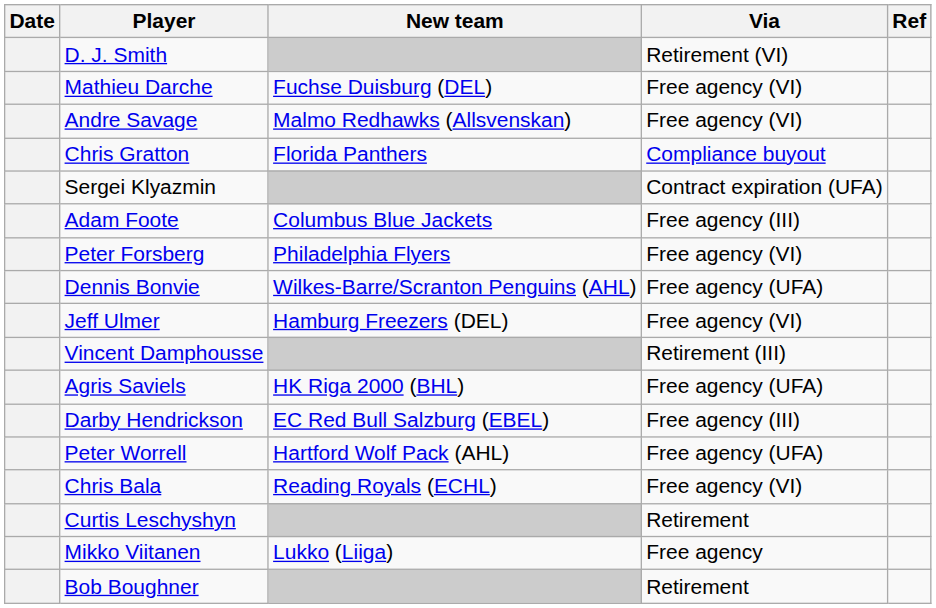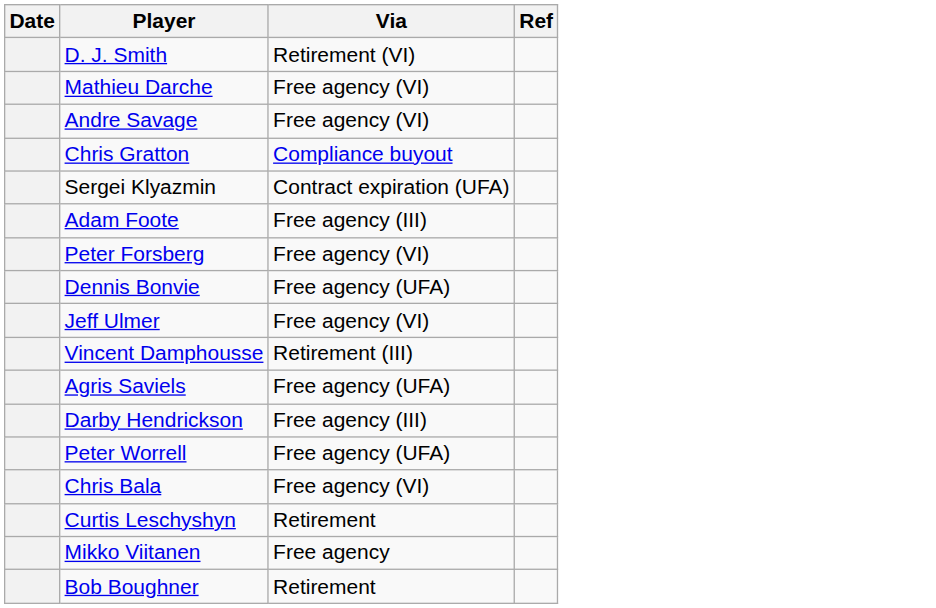- column: (455, 21)
